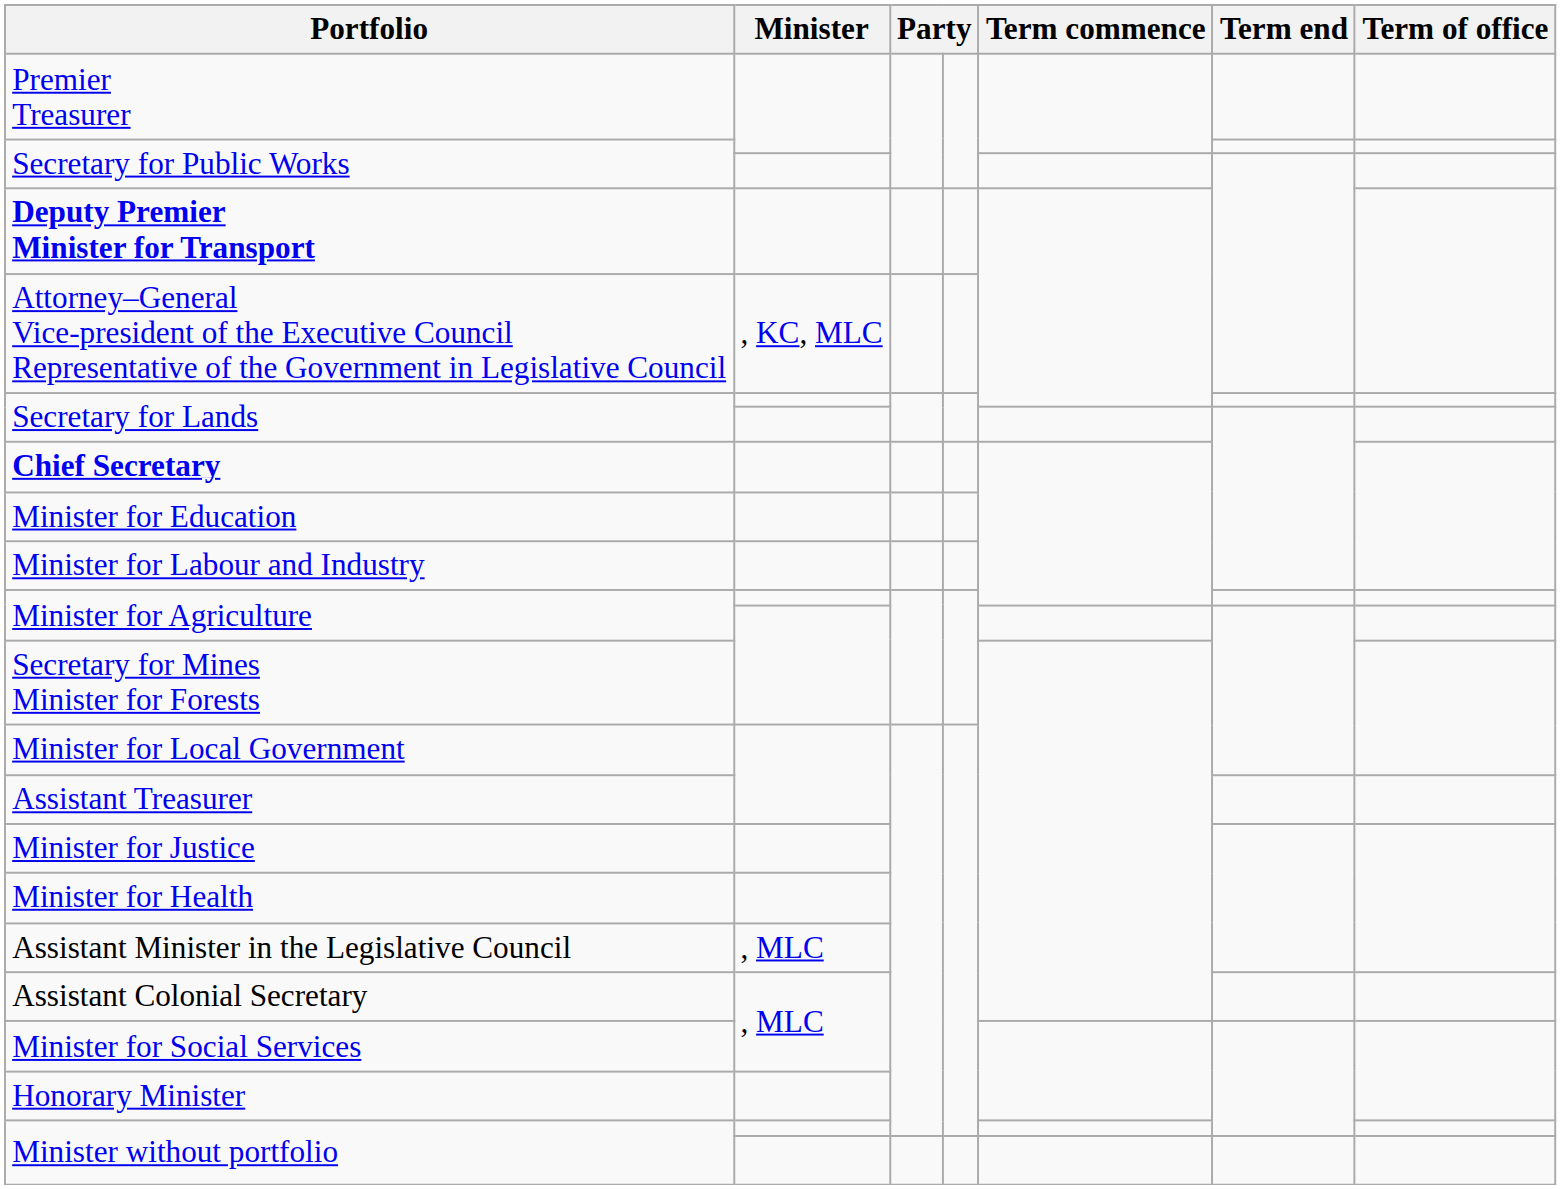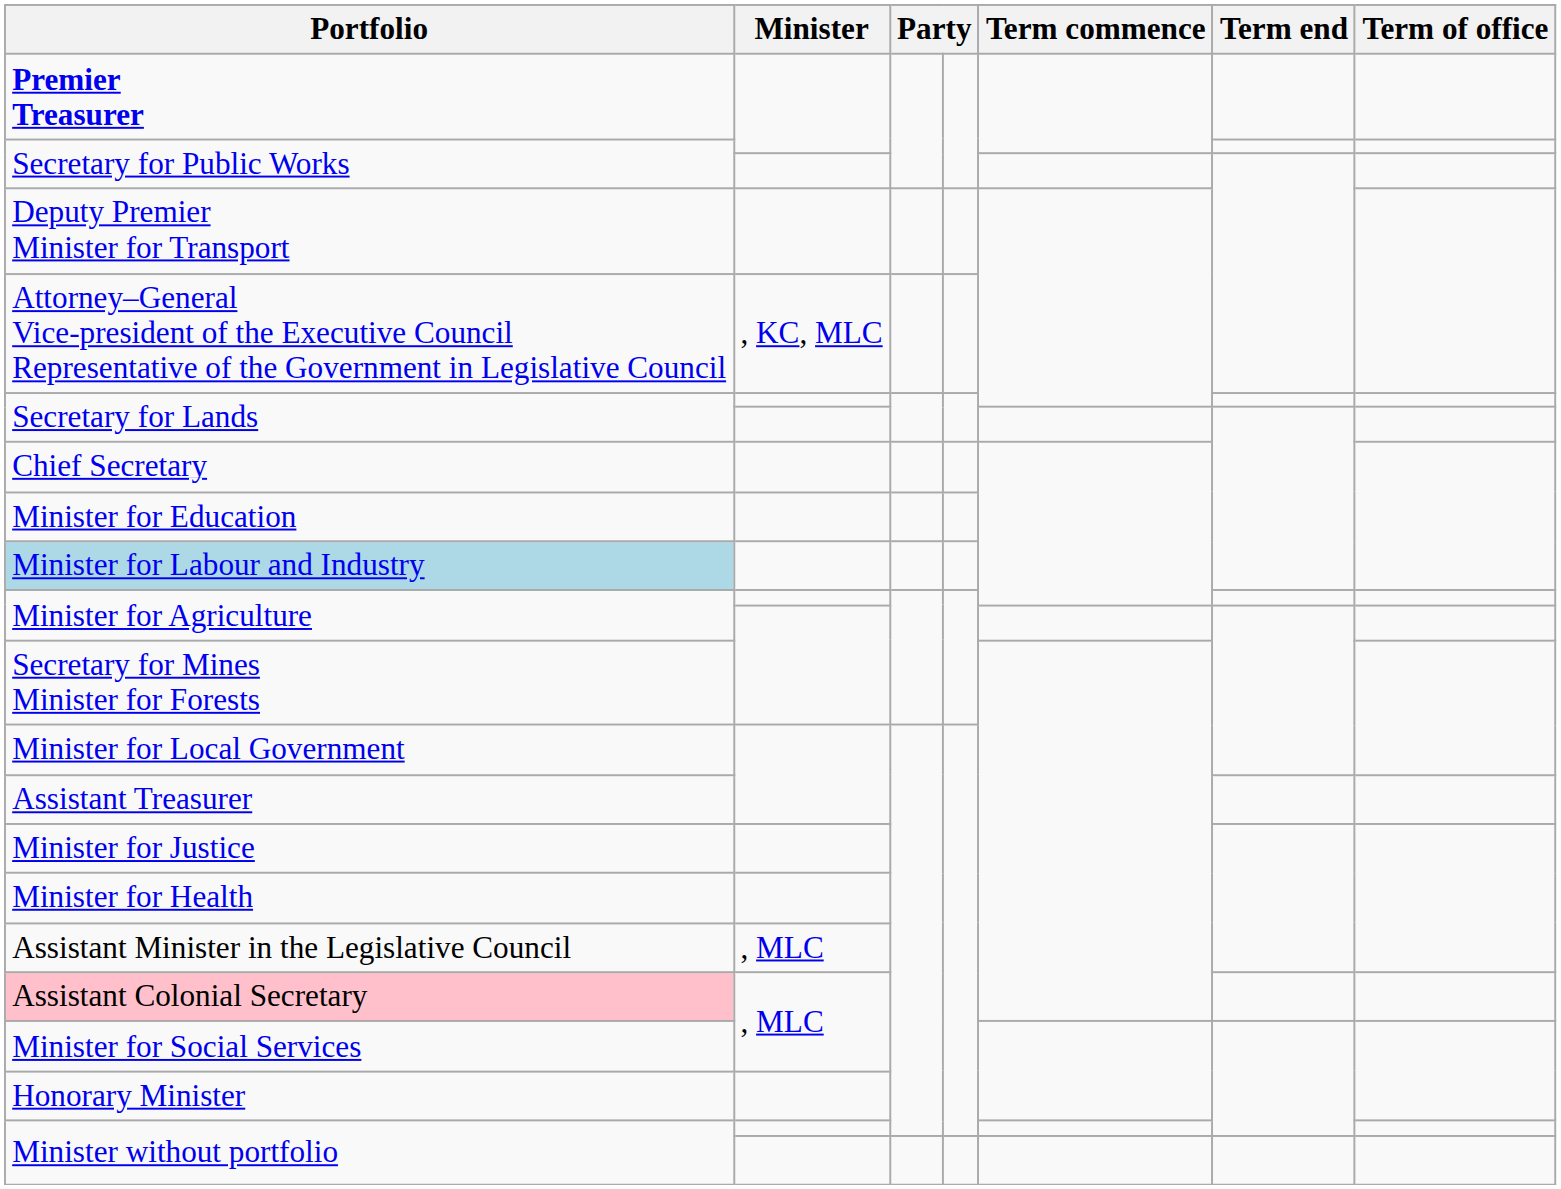(71, 96) normal -> (78, 96) bold
(164, 230) bold -> (151, 230) normal
(116, 466) bold -> (110, 466) normal
(218, 565) no background -> (218, 565) lightblue background
(190, 996) no background -> (190, 996) pink background
